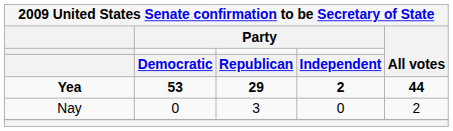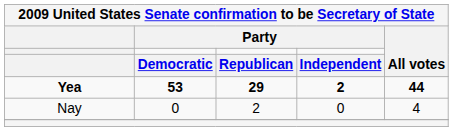(256, 109) 3 -> (256, 109) 2
(416, 109) 2 -> (416, 109) 4
